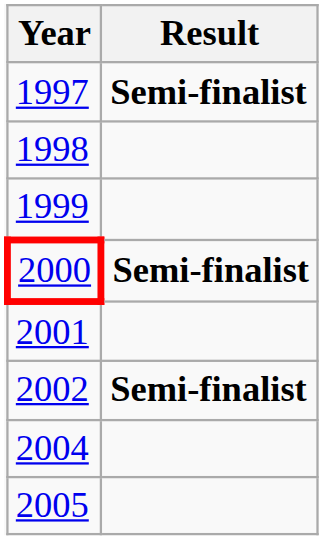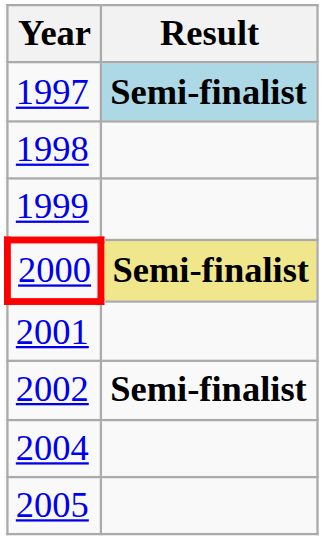(208, 91) no background -> (208, 91) lightblue background
(211, 269) no background -> (211, 269) khaki background
